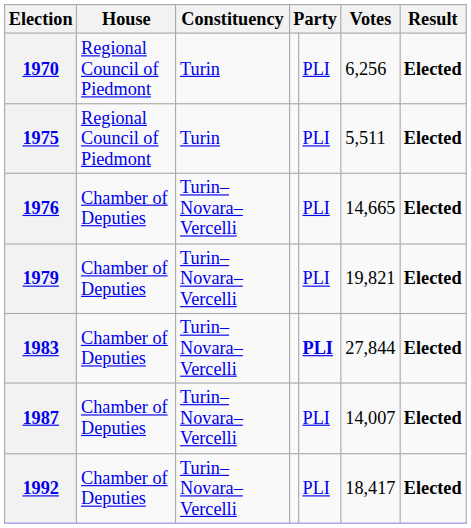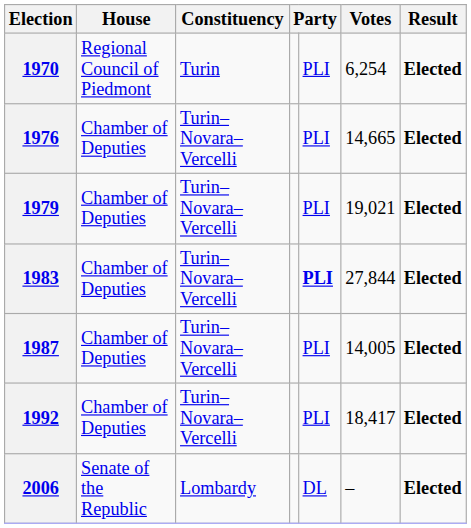(366, 68) 6,256 -> (366, 68) 6,254
- row: (41, 138)
(370, 278) 19,821 -> (370, 208) 19,021
(370, 418) 14,007 -> (370, 348) 14,005
+ row: (41, 488)
